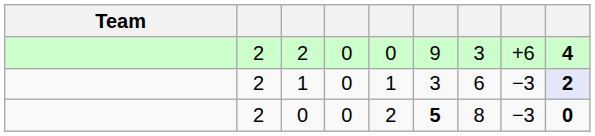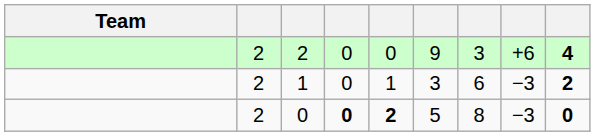(567, 84) lavender background -> (567, 84) no background
(347, 116) normal -> (347, 116) bold
(391, 116) normal -> (391, 116) bold
(435, 116) bold -> (435, 116) normal
